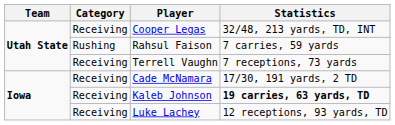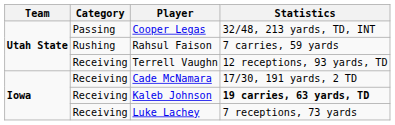(100, 29) Receiving -> (94, 29) Passing
(290, 62) 7 receptions, 73 yards -> (305, 62) 12 receptions, 93 yards, TD
(305, 112) 12 receptions, 93 yards, TD -> (290, 112) 7 receptions, 73 yards
